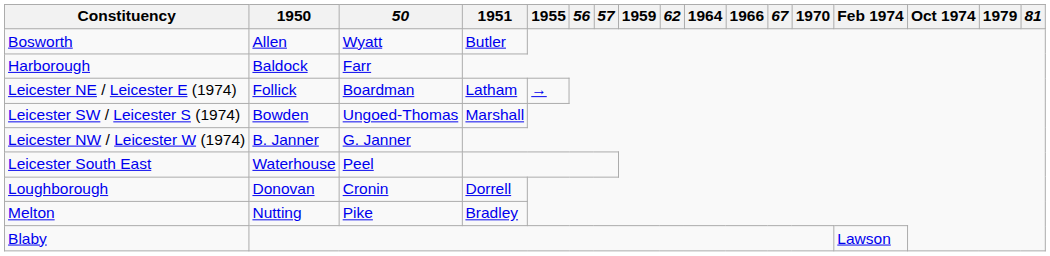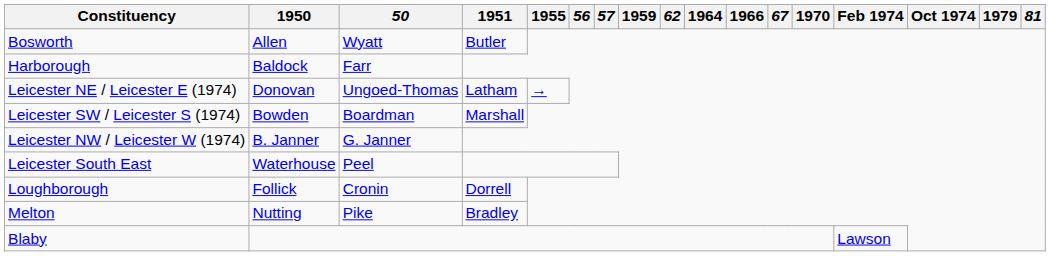(274, 90) Follick -> (283, 90) Donovan
(378, 90) Boardman -> (400, 90) Ungoed-Thomas
(400, 115) Ungoed-Thomas -> (378, 115) Boardman
(283, 189) Donovan -> (274, 189) Follick
